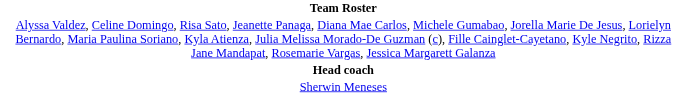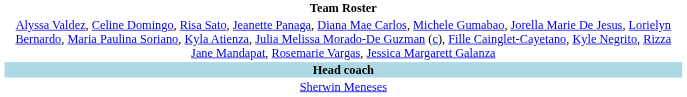(343, 69) no background -> (343, 69) lightblue background
